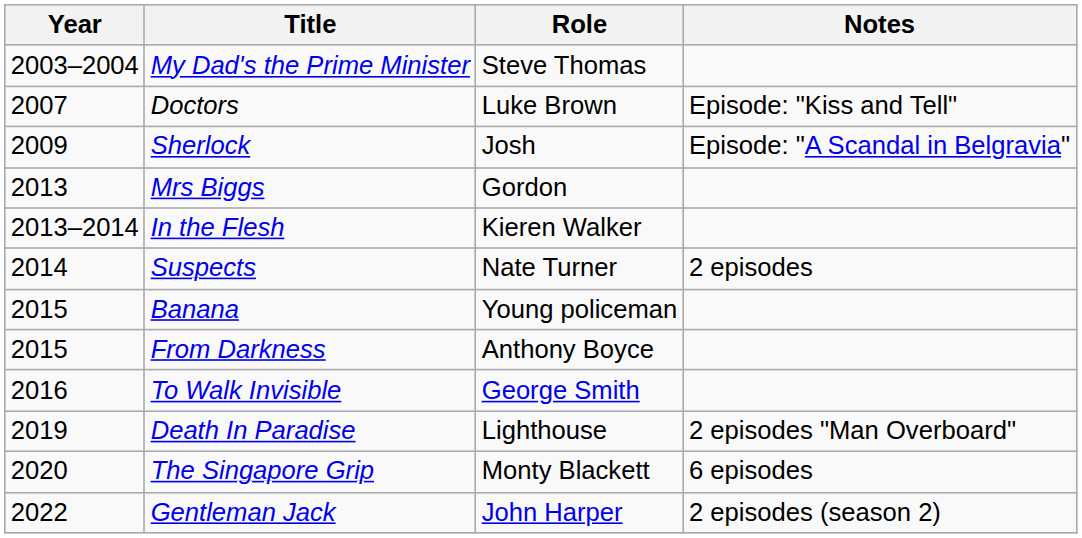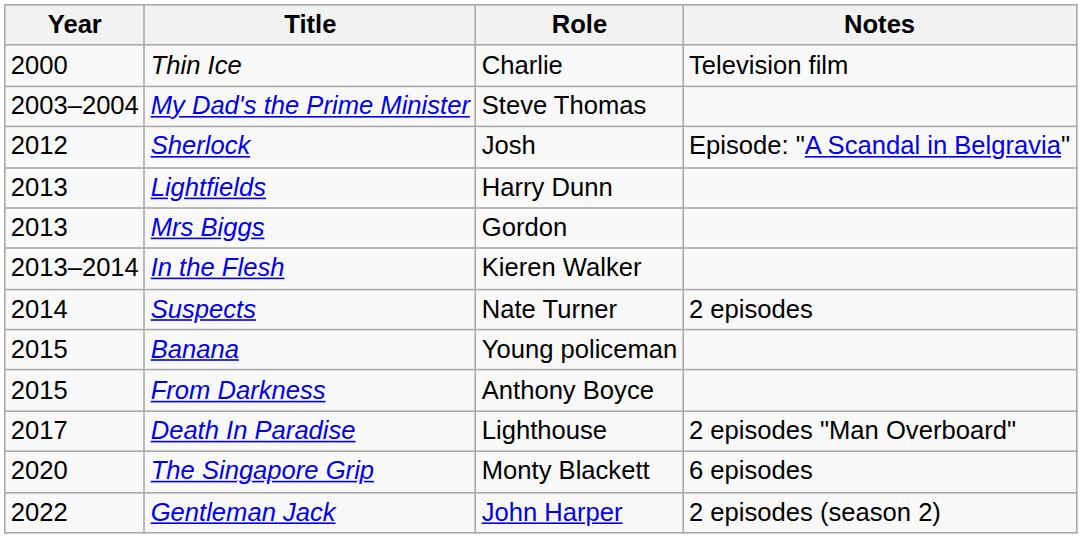+ row: (196, 65)
- row: (195, 106)
(39, 146) 2009 -> (39, 146) 2012
+ row: (208, 187)
- row: (246, 390)
(39, 430) 2019 -> (39, 430) 2017
